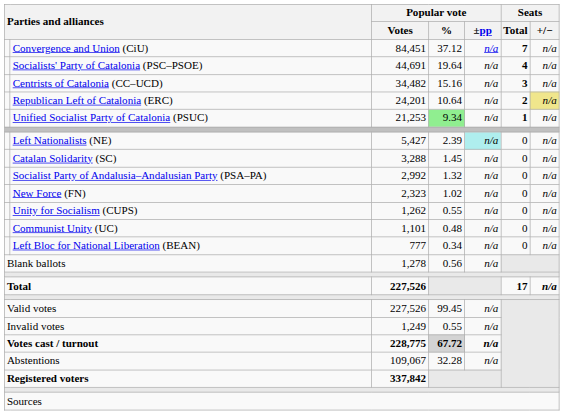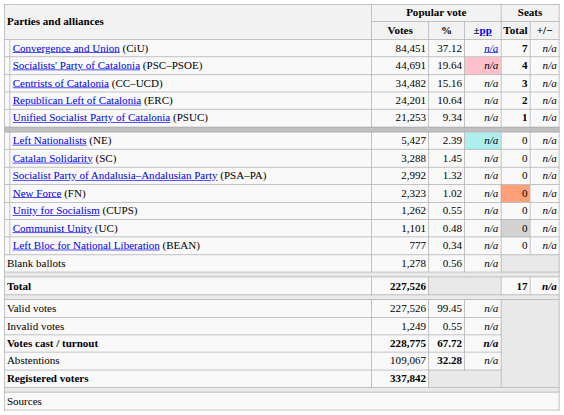(491, 65) no background -> (491, 65) pink background
(550, 100) khaki background -> (550, 100) no background
(452, 118) lightgreen background -> (452, 118) no background
(525, 193) no background -> (525, 193) lightsalmon background
(525, 228) no background -> (525, 228) lightgrey background
(450, 343) lightgrey background -> (450, 343) no background
(450, 361) normal -> (450, 361) bold
